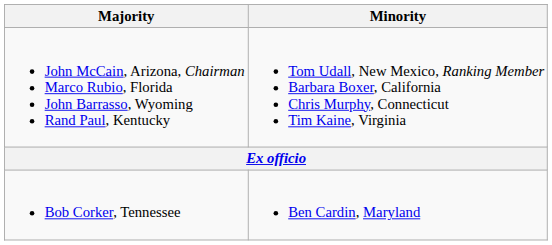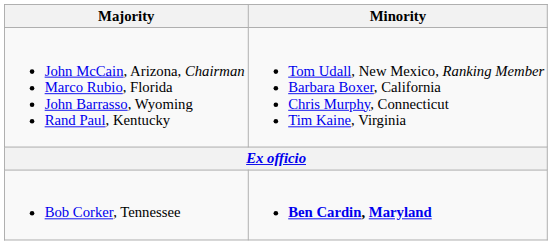(398, 213) normal -> (398, 213) bold
